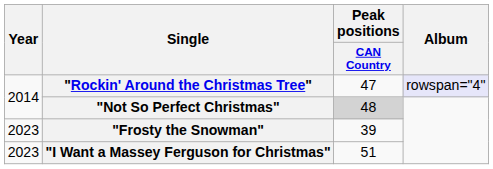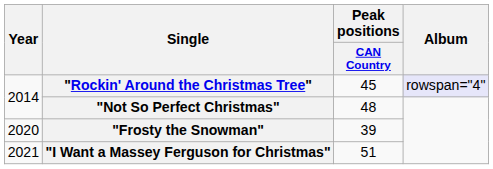(368, 85) 47 -> (368, 85) 45
(368, 108) lightgrey background -> (368, 108) no background
(23, 130) 2023 -> (23, 130) 2020
(23, 152) 2023 -> (23, 152) 2021
